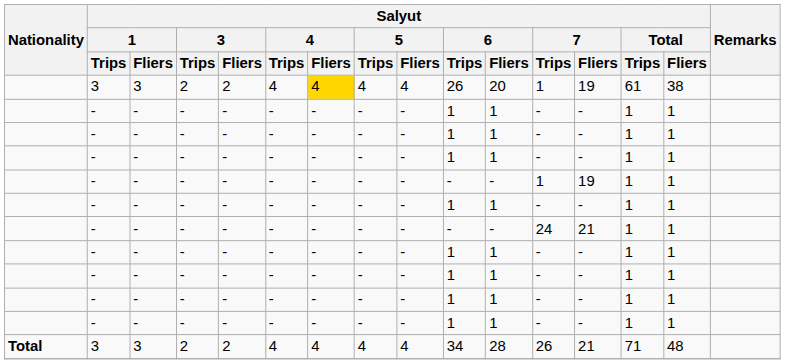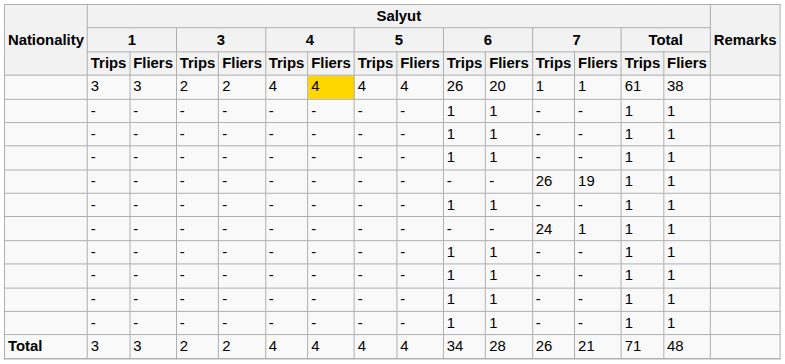(586, 87) 19 -> (582, 87) 1
(540, 181) 1 -> (544, 181) 26
(586, 228) 21 -> (582, 228) 1
